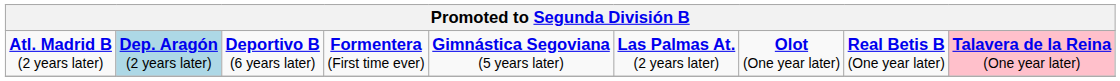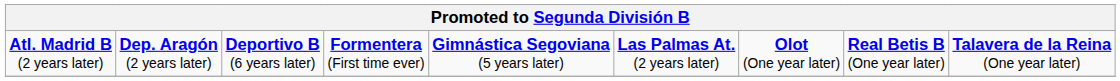(169, 53) lightblue background -> (169, 53) no background
(1032, 53) pink background -> (1032, 53) no background
